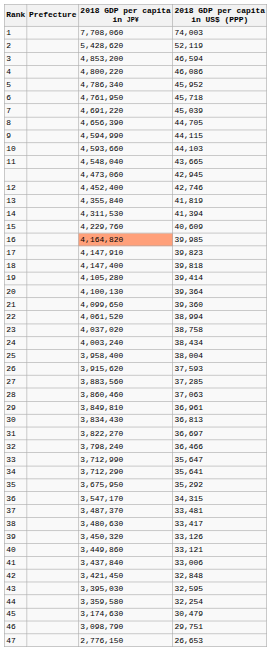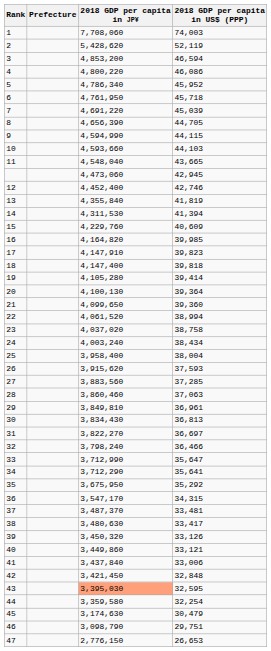(102, 240) lightsalmon background -> (102, 240) no background
(102, 589) no background -> (102, 589) lightsalmon background
